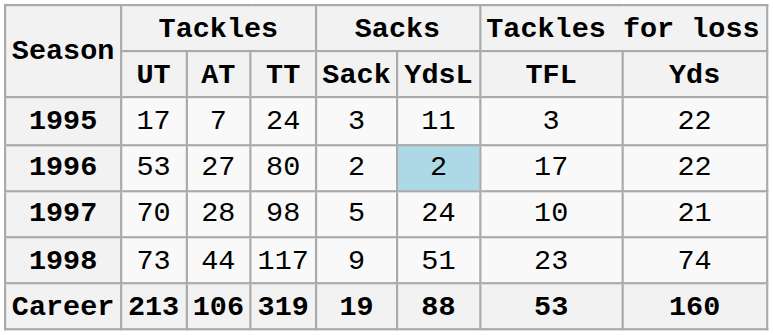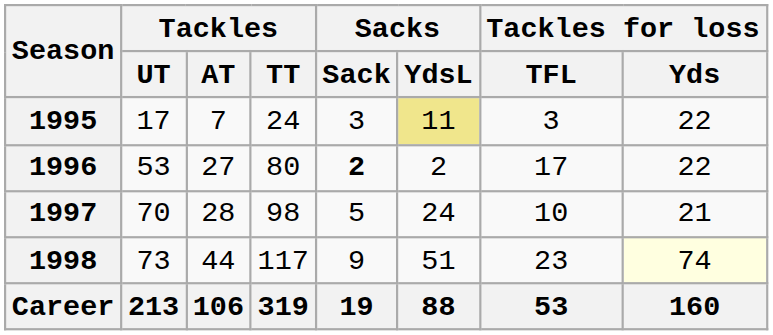(438, 121) no background -> (438, 121) khaki background
(357, 167) normal -> (357, 167) bold
(438, 167) lightblue background -> (438, 167) no background
(695, 260) no background -> (695, 260) lightyellow background
